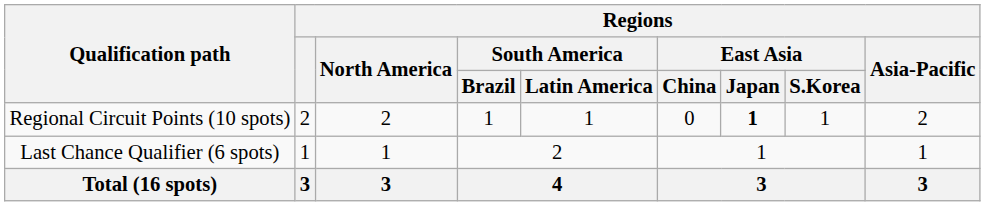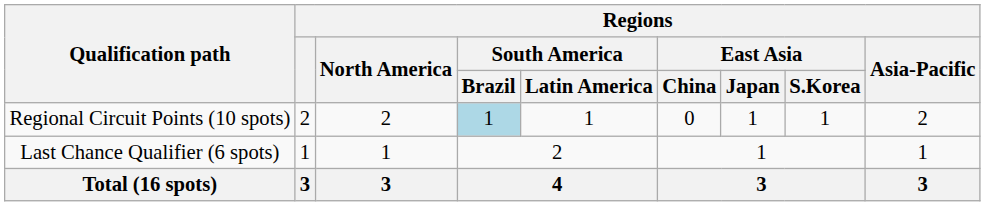(489, 119) no background -> (489, 119) lightblue background
(753, 119) bold -> (753, 119) normal
